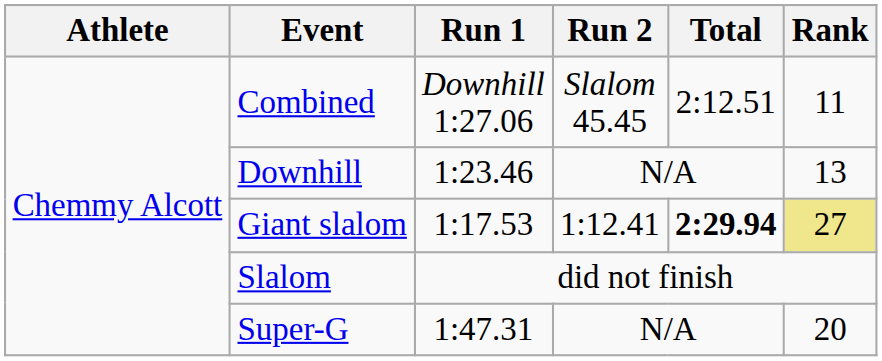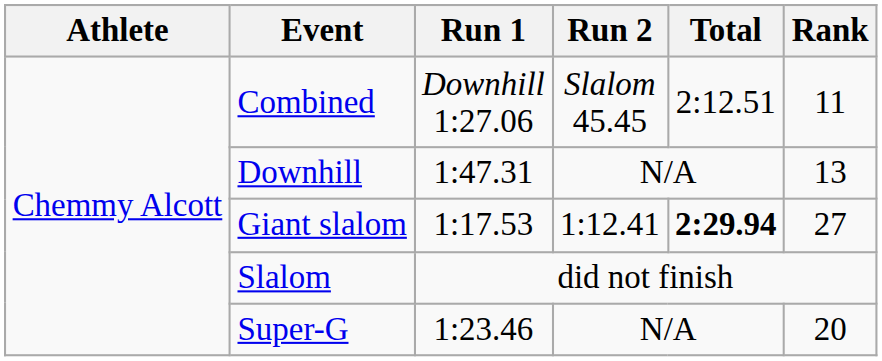(483, 172) 1:23.46 -> (483, 172) 1:47.31
(830, 224) khaki background -> (830, 224) no background
(483, 329) 1:47.31 -> (483, 329) 1:23.46
